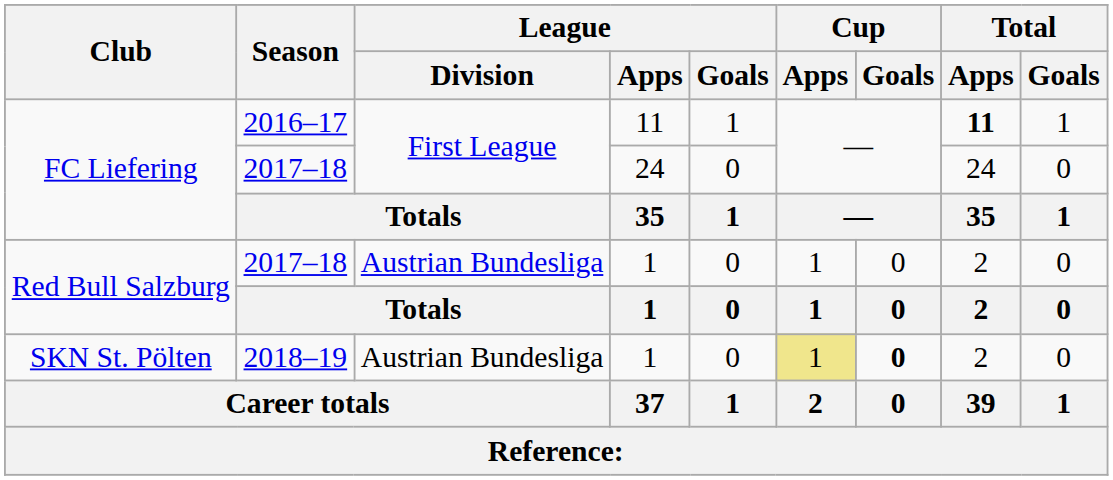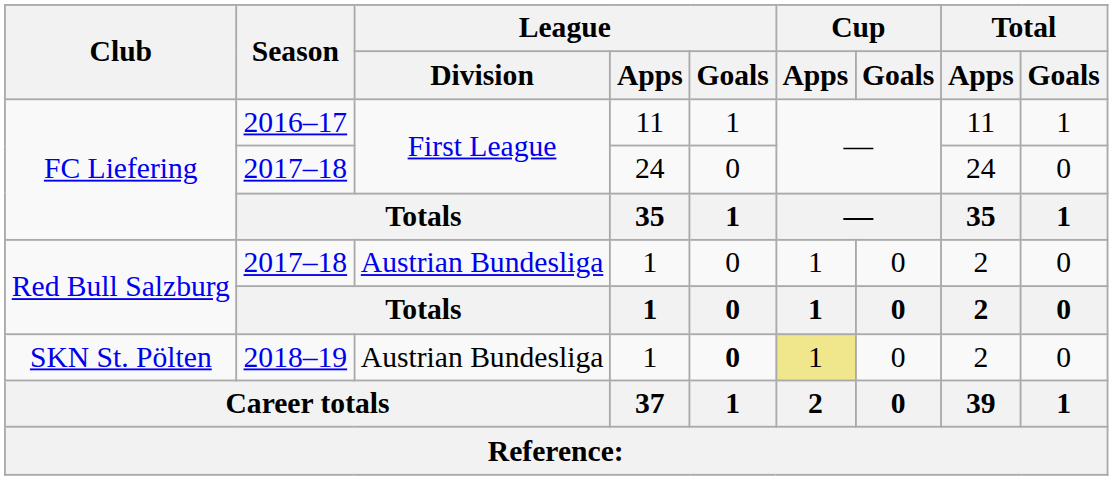(981, 121) bold -> (981, 121) normal
(733, 356) normal -> (733, 356) bold
(898, 356) bold -> (898, 356) normal
